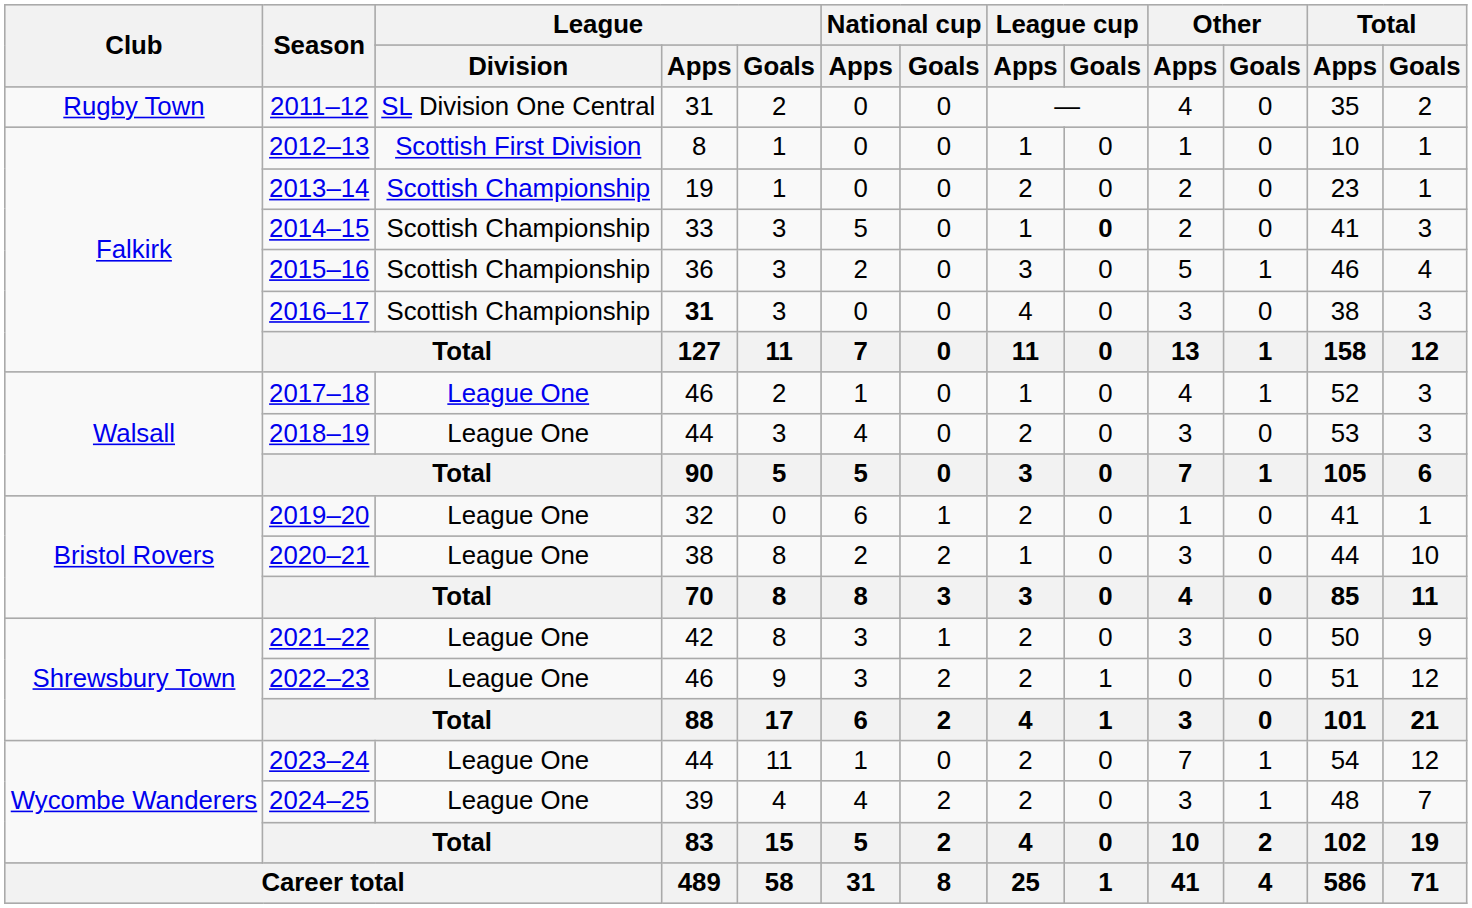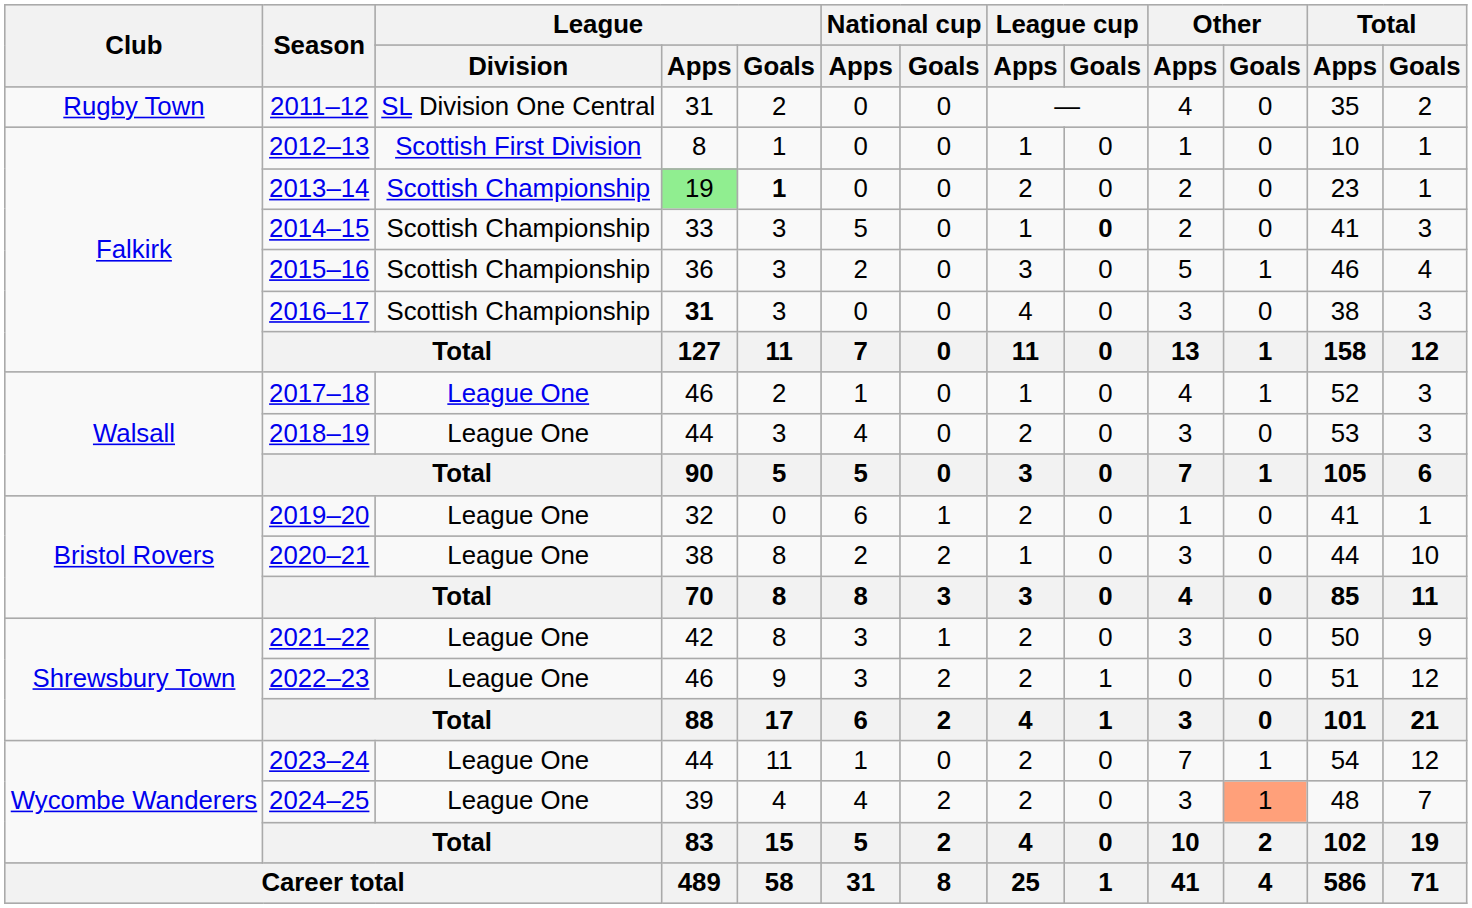(699, 188) no background -> (699, 188) lightgreen background
(779, 188) normal -> (779, 188) bold
(1265, 801) no background -> (1265, 801) lightsalmon background
